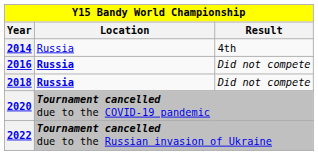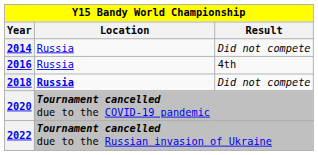(227, 47) 4th -> (264, 47) Did not compete
(55, 65) bold -> (55, 65) normal
(264, 65) Did not compete -> (227, 65) 4th
